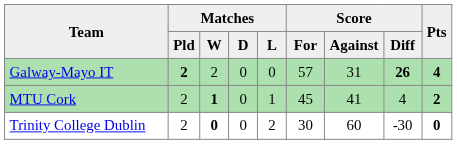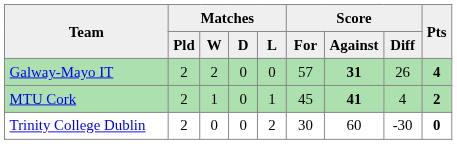(184, 71) bold -> (184, 71) normal
(354, 71) normal -> (354, 71) bold
(403, 71) bold -> (403, 71) normal
(214, 98) bold -> (214, 98) normal
(354, 98) normal -> (354, 98) bold
(214, 125) bold -> (214, 125) normal
